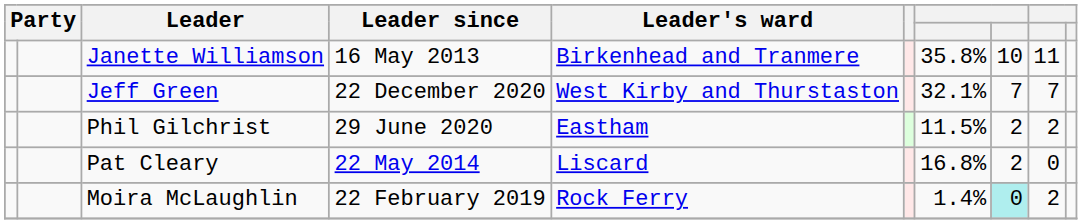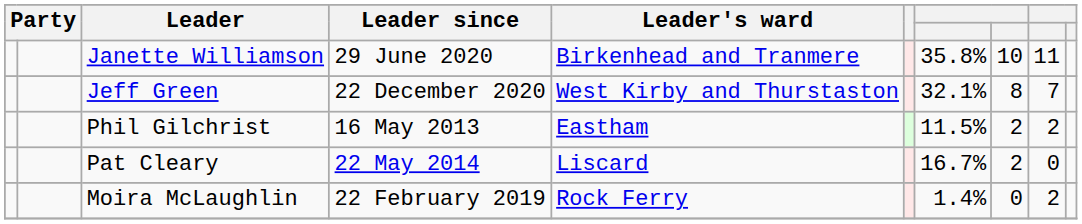(407, 58) 16 May 2013 -> (414, 58) 29 June 2020
(1016, 94) 7 -> (1016, 94) 8
(414, 129) 29 June 2020 -> (407, 129) 16 May 2013
(953, 165) 16.8% -> (953, 165) 16.7%
(1016, 200) paleturquoise background -> (1016, 200) no background
